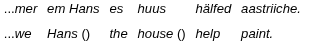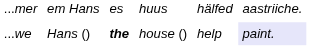(119, 33) normal -> (119, 33) bold
(257, 33) no background -> (259, 33) lavender background
